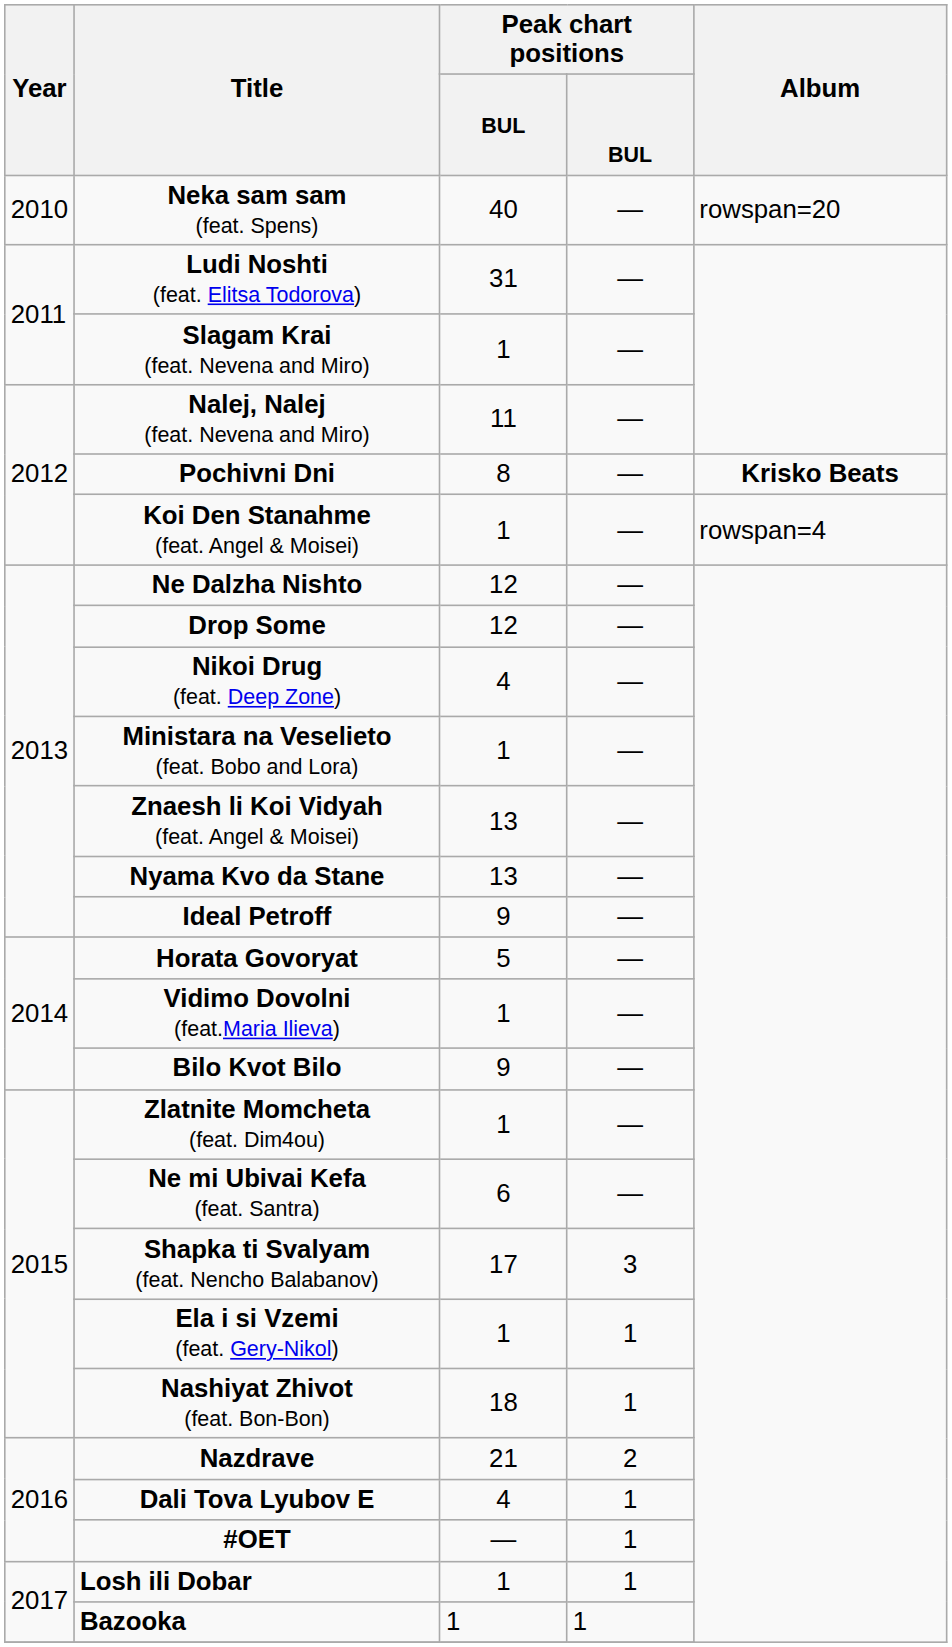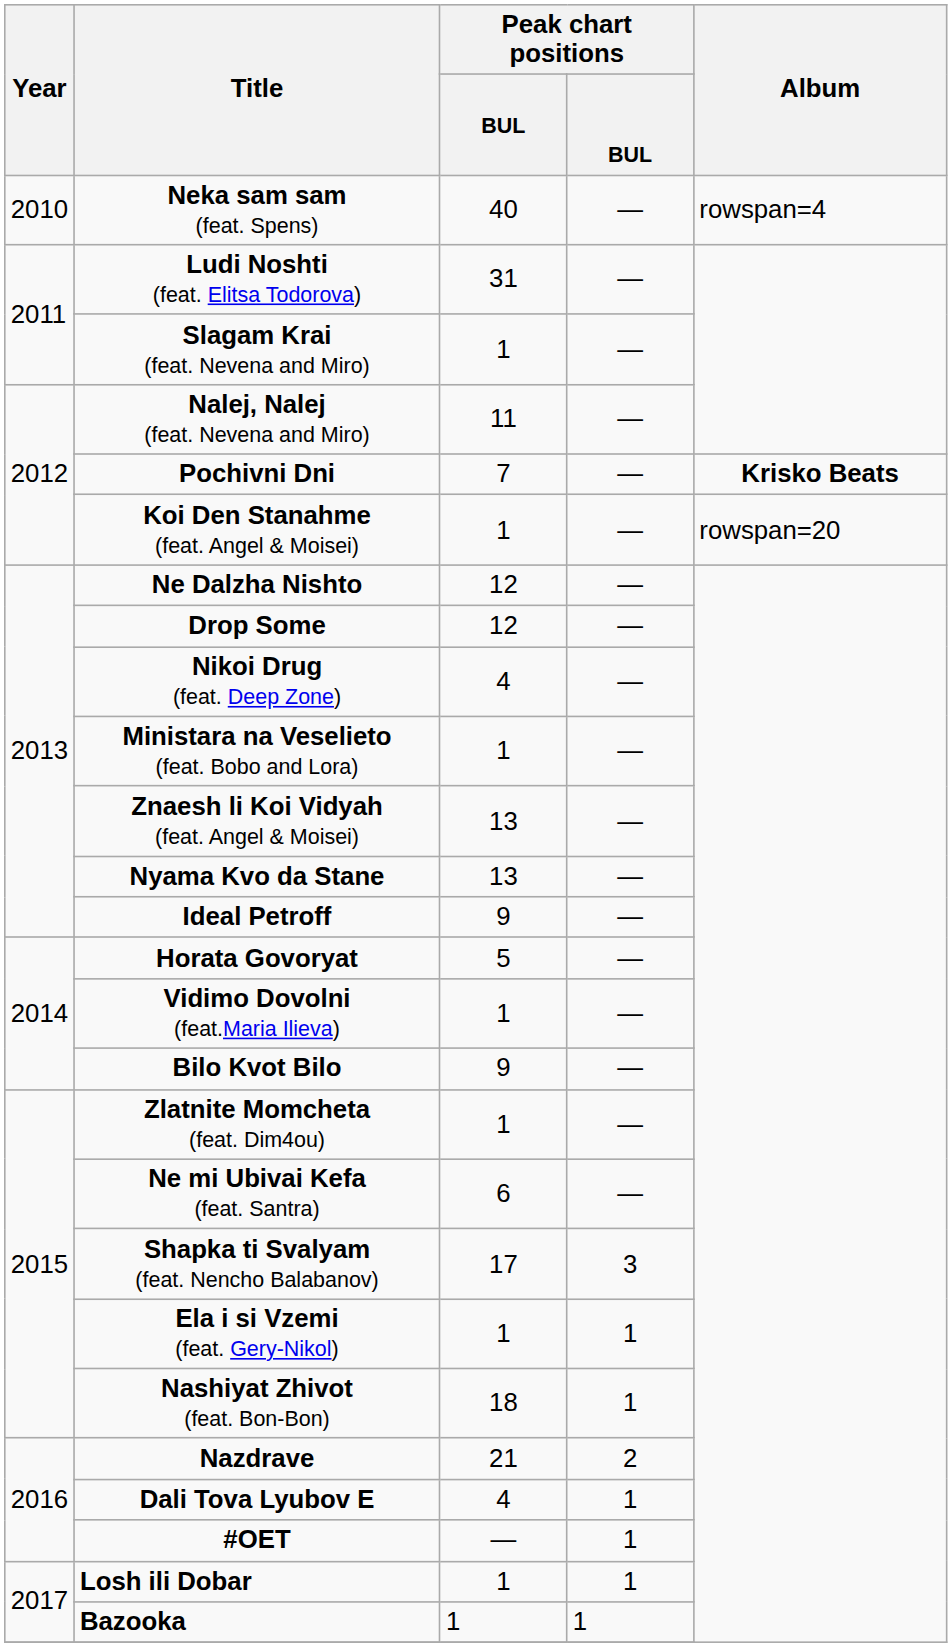(770, 209) rowspan=20 -> (763, 209) rowspan=4
(503, 474) 8 -> (503, 474) 7
(763, 529) rowspan=4 -> (770, 529) rowspan=20
